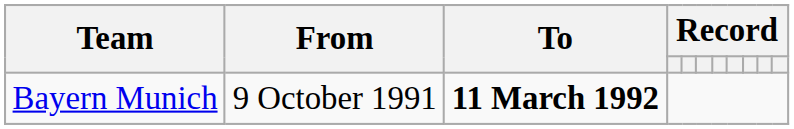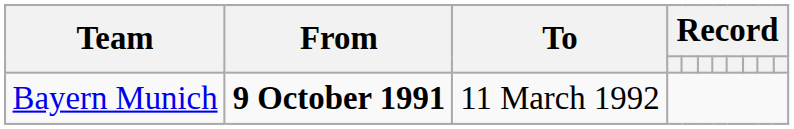(335, 97) normal -> (339, 97) bold
(555, 97) bold -> (560, 97) normal
